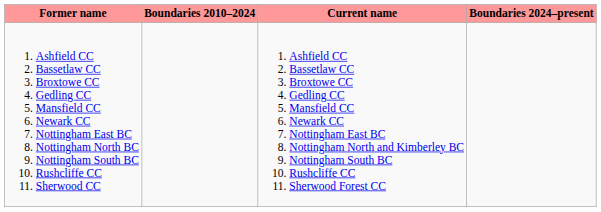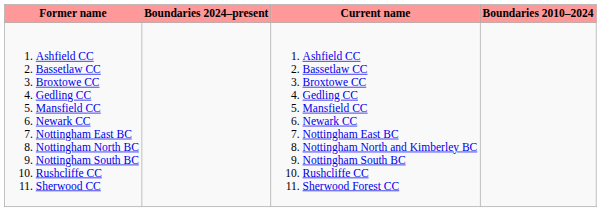columns swapped: (200, 13) <-> (531, 13)
